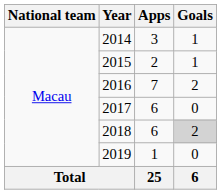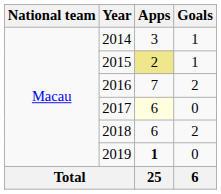(154, 62) no background -> (154, 62) khaki background
(154, 108) no background -> (154, 108) lightyellow background
(195, 131) lightgrey background -> (195, 131) no background
(154, 154) normal -> (154, 154) bold
